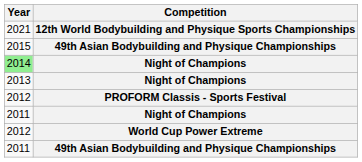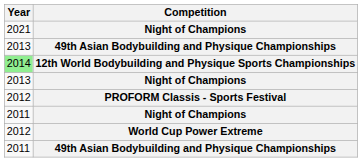(195, 30) 12th World Bodybuilding and Physique Sports Championships -> (195, 30) Night of Champions
(19, 47) 2015 -> (19, 47) 2013
(195, 64) Night of Champions -> (195, 64) 12th World Bodybuilding and Physique Sports Championships
